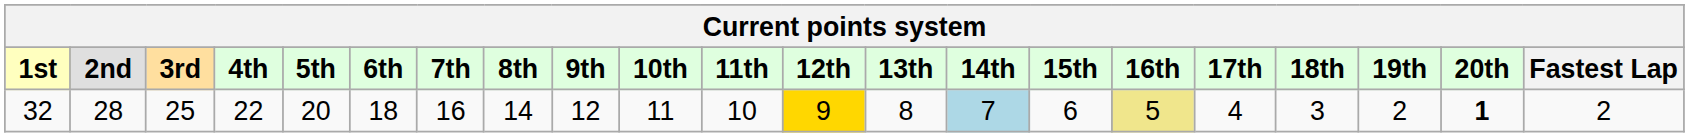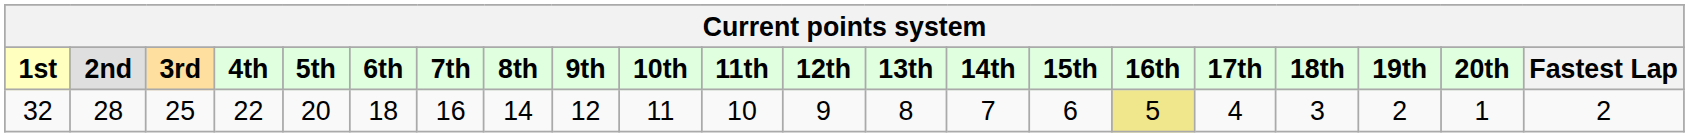(824, 111) gold background -> (824, 111) no background
(988, 111) lightblue background -> (988, 111) no background
(1482, 111) bold -> (1482, 111) normal
